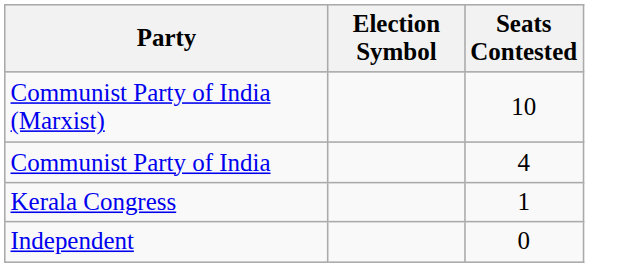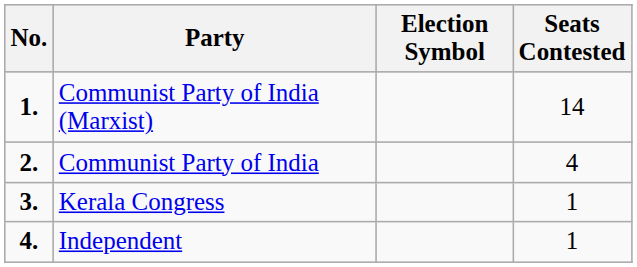+ column: (29, 38)
(524, 107) 10 -> (572, 107) 14
(524, 241) 0 -> (572, 241) 1
